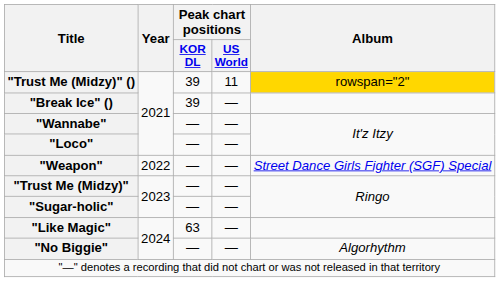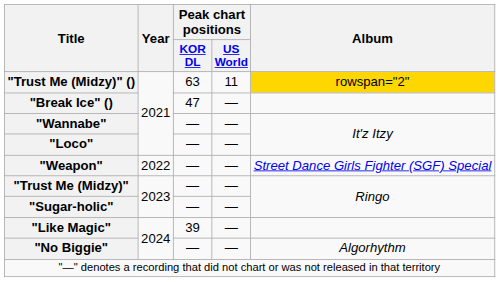(193, 82) 39 -> (193, 82) 63
(193, 103) 39 -> (193, 103) 47
(193, 227) 63 -> (193, 227) 39
